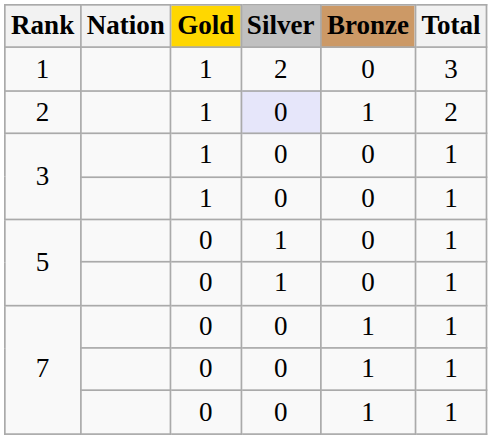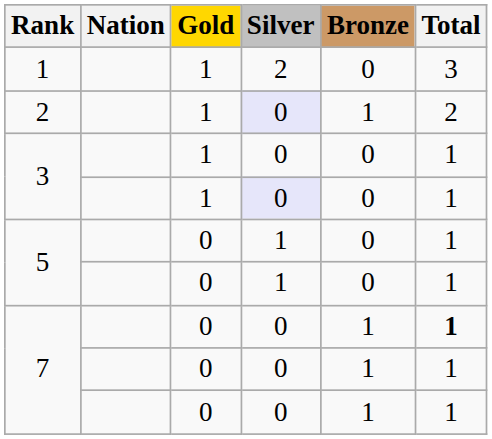(281, 197) no background -> (281, 197) lavender background
(451, 326) normal -> (451, 326) bold
